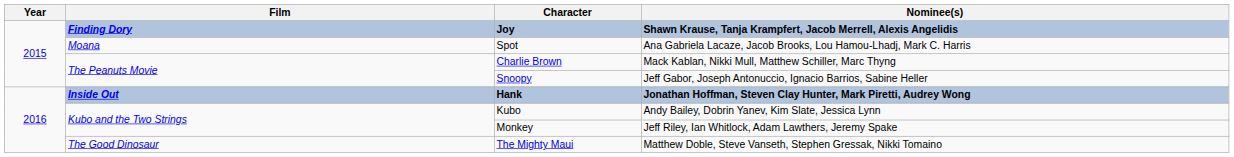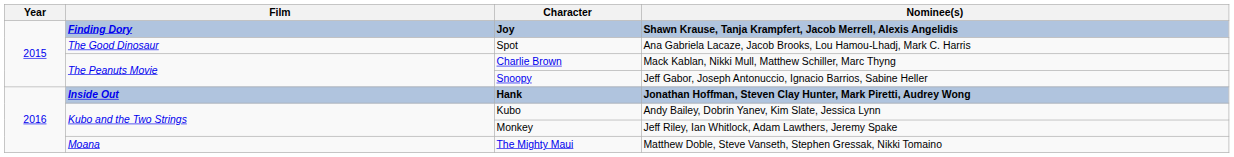(84, 45) Moana -> (113, 45) The Good Dinosaur
(113, 144) The Good Dinosaur -> (84, 144) Moana
